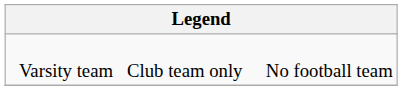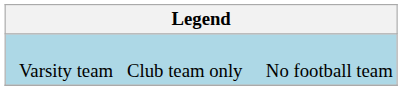(201, 70) no background -> (201, 70) lightblue background
